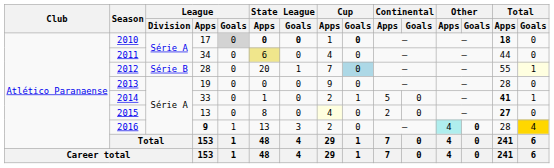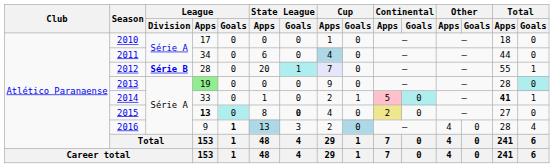(234, 40) lightgrey background -> (234, 40) no background
(264, 40) bold -> (264, 40) normal
(298, 40) bold -> (298, 40) normal
(358, 40) bold -> (358, 40) normal
(505, 40) bold -> (505, 40) normal
(264, 55) khaki background -> (264, 55) no background
(330, 55) no background -> (330, 55) lightblue background
(169, 69) normal -> (169, 69) bold
(298, 69) no background -> (298, 69) paleturquoise background
(330, 69) no background -> (330, 69) lavender background
(358, 69) lightblue background -> (358, 69) no background
(533, 69) lightyellow background -> (533, 69) no background
(205, 84) no background -> (205, 84) lightgreen background
(533, 84) no background -> (533, 84) paleturquoise background
(388, 98) no background -> (388, 98) pink background
(419, 98) no background -> (419, 98) paleturquoise background
(205, 112) normal -> (205, 112) bold
(234, 112) no background -> (234, 112) paleturquoise background
(298, 112) normal -> (298, 112) bold
(330, 112) lightyellow background -> (330, 112) no background
(388, 112) no background -> (388, 112) khaki background
(505, 112) bold -> (505, 112) normal
(205, 127) bold -> (205, 127) normal
(234, 127) normal -> (234, 127) bold
(264, 127) no background -> (264, 127) lightblue background
(358, 127) no background -> (358, 127) lightblue background
(449, 127) paleturquoise background -> (449, 127) no background
(477, 127) bold -> (477, 127) normal
(533, 127) gold background -> (533, 127) no background
